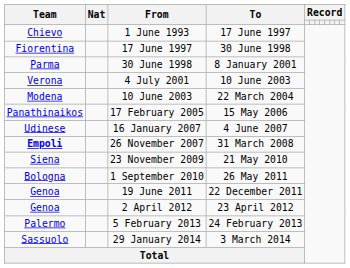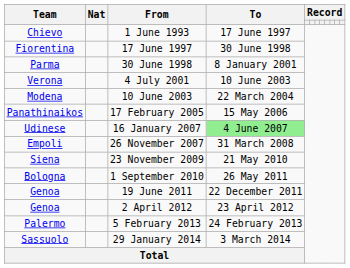(255, 128) no background -> (255, 128) lightgreen background
(45, 144) bold -> (45, 144) normal
